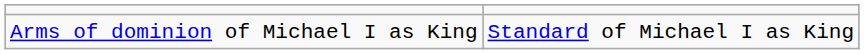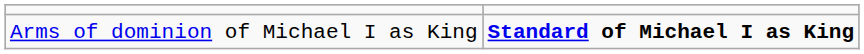(671, 32) normal -> (671, 32) bold
